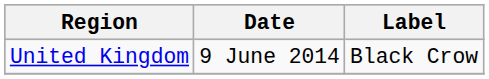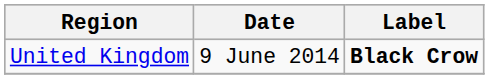(414, 57) normal -> (414, 57) bold
